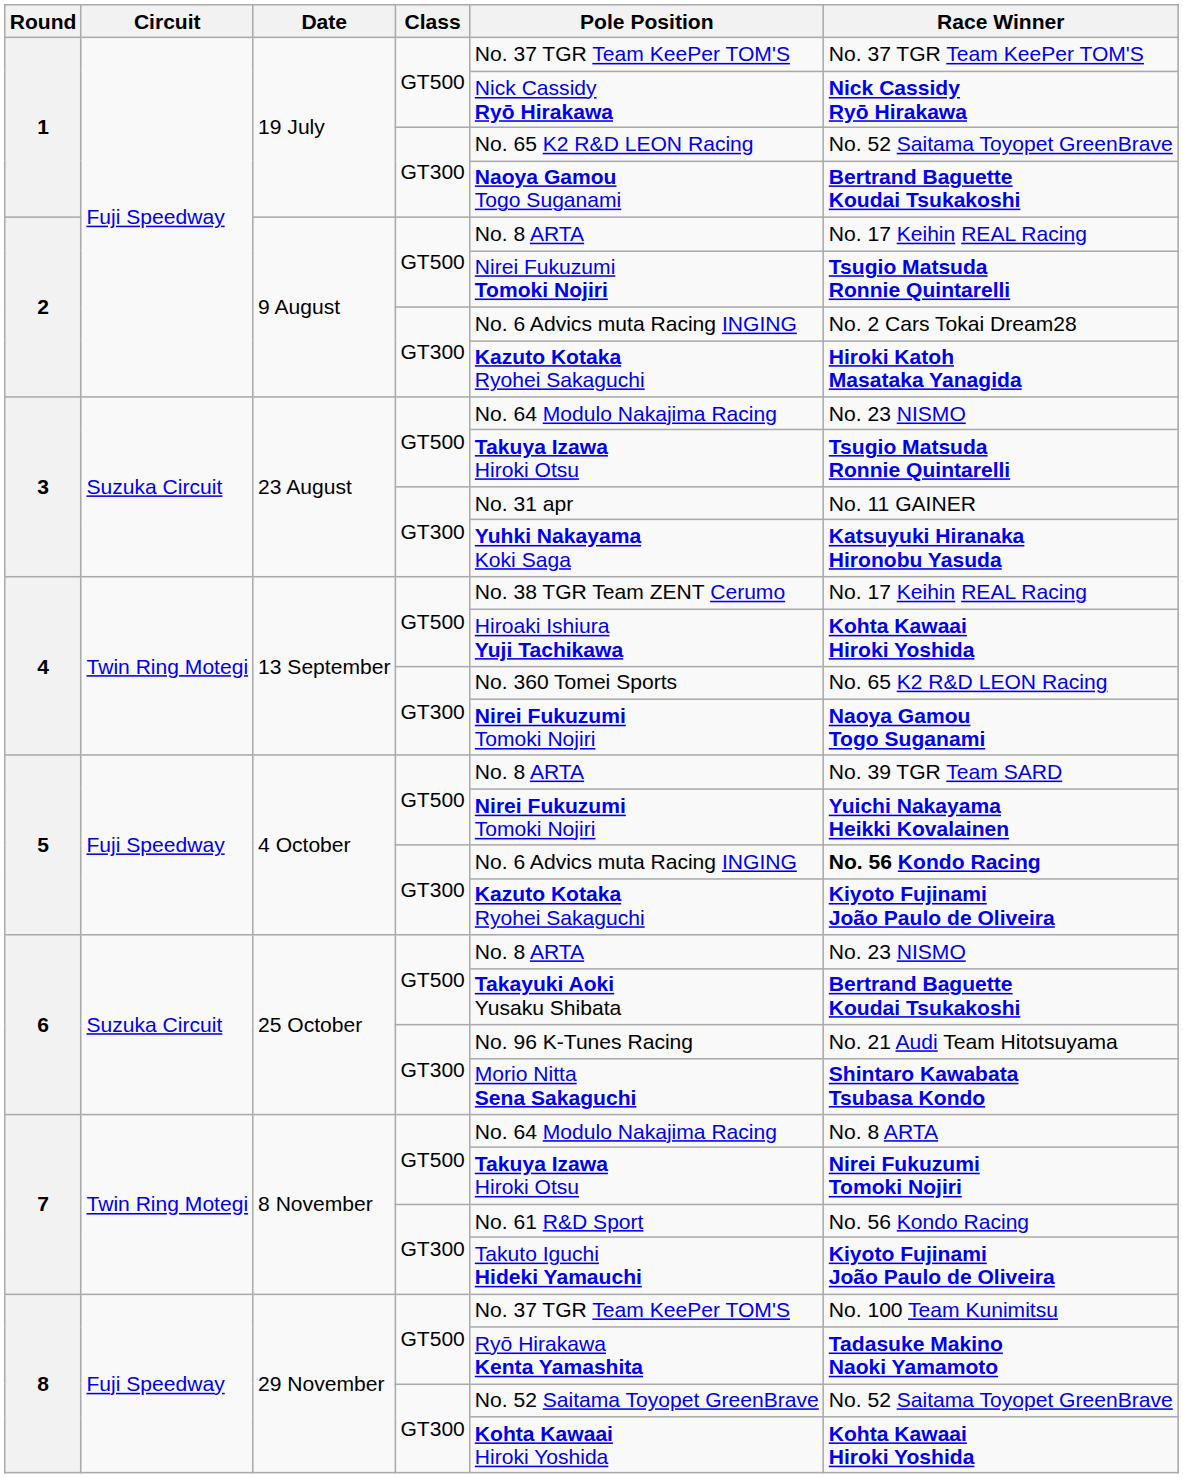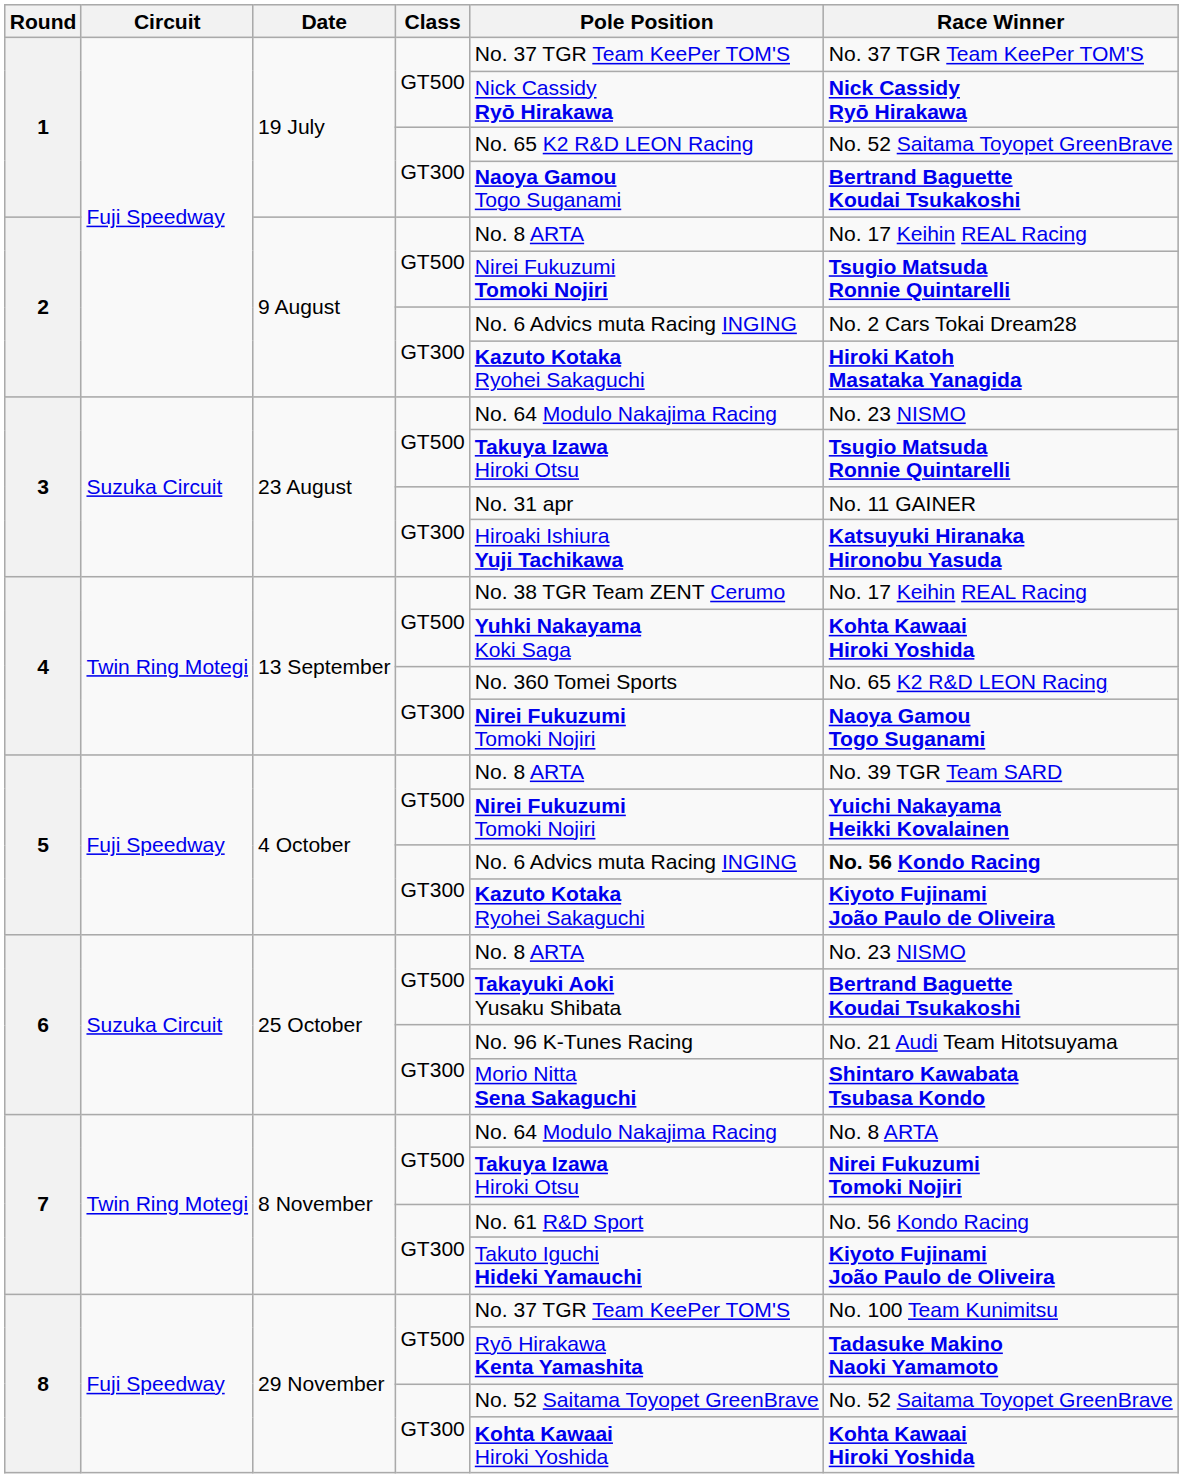(558, 548) Yuhki Nakayama Koki Saga -> (549, 548) Hiroaki Ishiura Yuji Tachikawa
(549, 637) Hiroaki Ishiura Yuji Tachikawa -> (558, 637) Yuhki Nakayama Koki Saga
